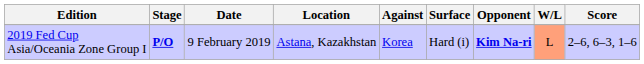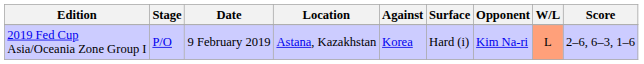(163, 41) bold -> (162, 41) normal
(504, 41) bold -> (502, 41) normal
